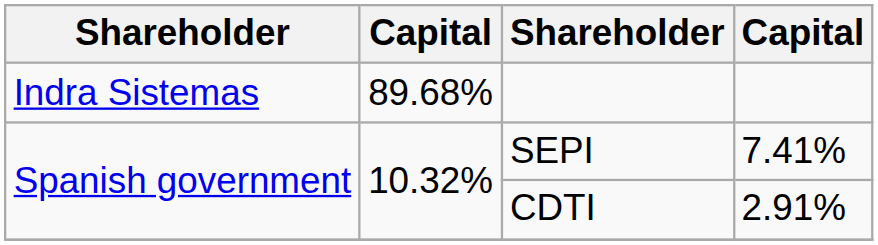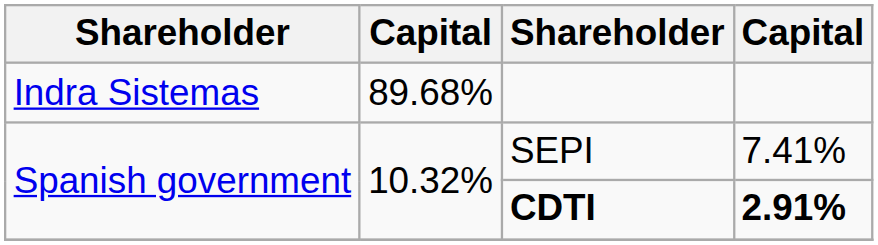(553, 208) normal -> (553, 208) bold
(794, 208) normal -> (794, 208) bold
